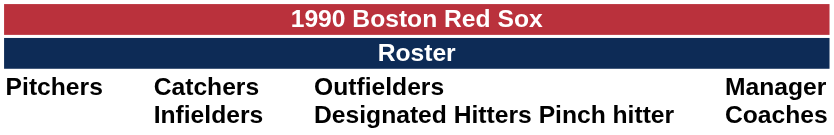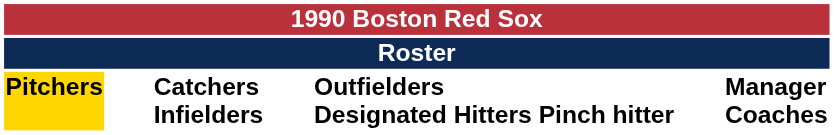(54, 86) no background -> (54, 86) gold background
